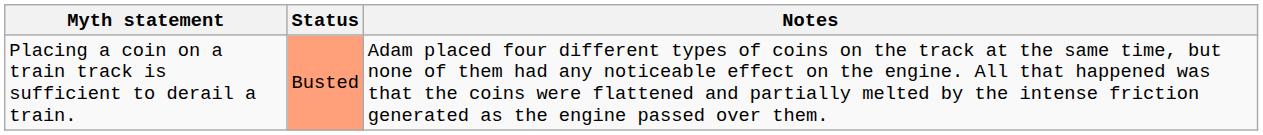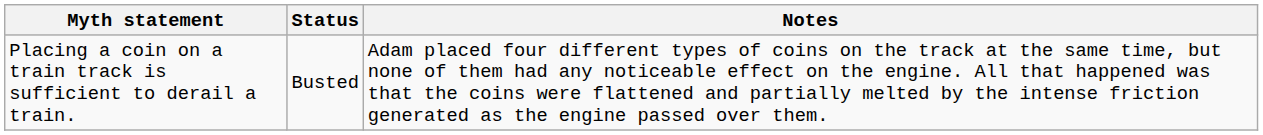(325, 83) lightsalmon background -> (325, 83) no background
